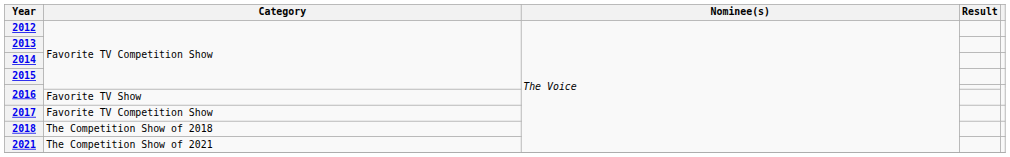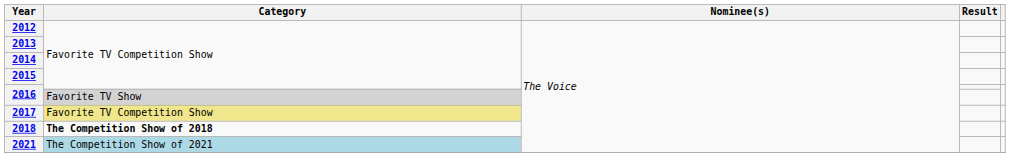(94, 97) no background -> (94, 97) lightgrey background
(129, 113) no background -> (129, 113) khaki background
(129, 129) normal -> (129, 129) bold
(129, 145) no background -> (129, 145) lightblue background
